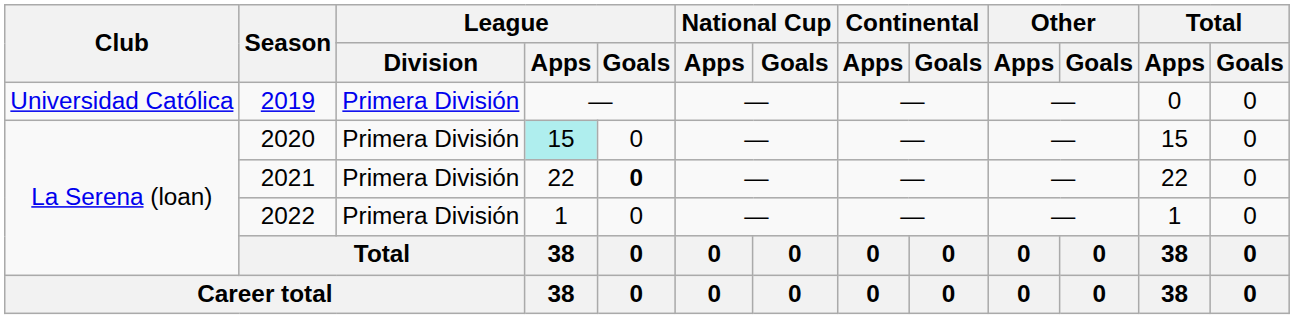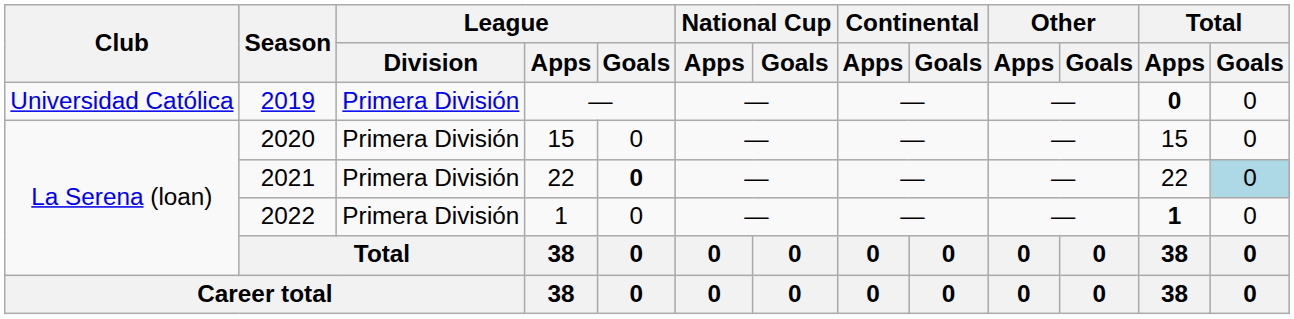(1175, 100) normal -> (1175, 100) bold
(561, 139) paleturquoise background -> (561, 139) no background
(1250, 178) no background -> (1250, 178) lightblue background
(1175, 216) normal -> (1175, 216) bold
